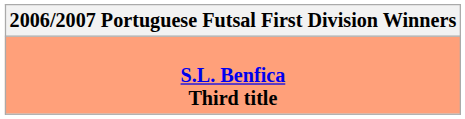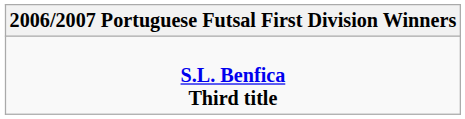(233, 86) lightsalmon background -> (233, 86) no background
